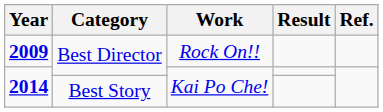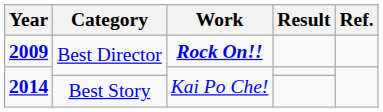(220, 50) normal -> (220, 50) bold
